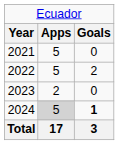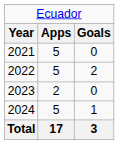(56, 110) lightgrey background -> (56, 110) no background
(94, 110) bold -> (94, 110) normal
